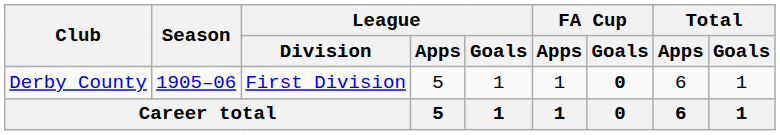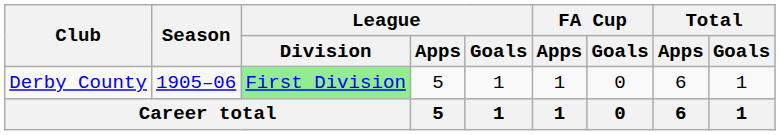(326, 83) no background -> (326, 83) lightgreen background
(620, 83) bold -> (620, 83) normal
